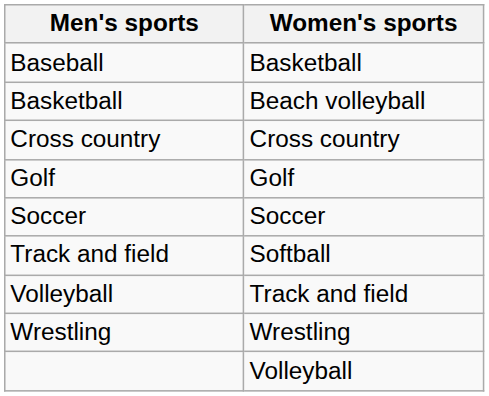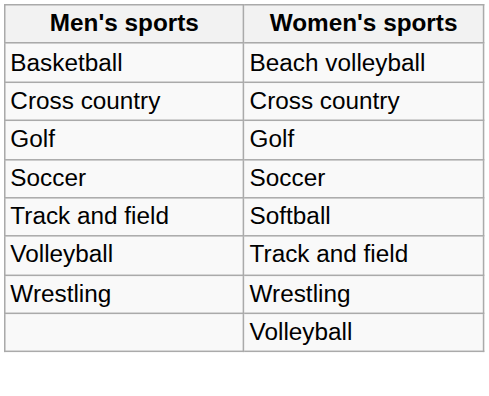- row: (57, 62)
